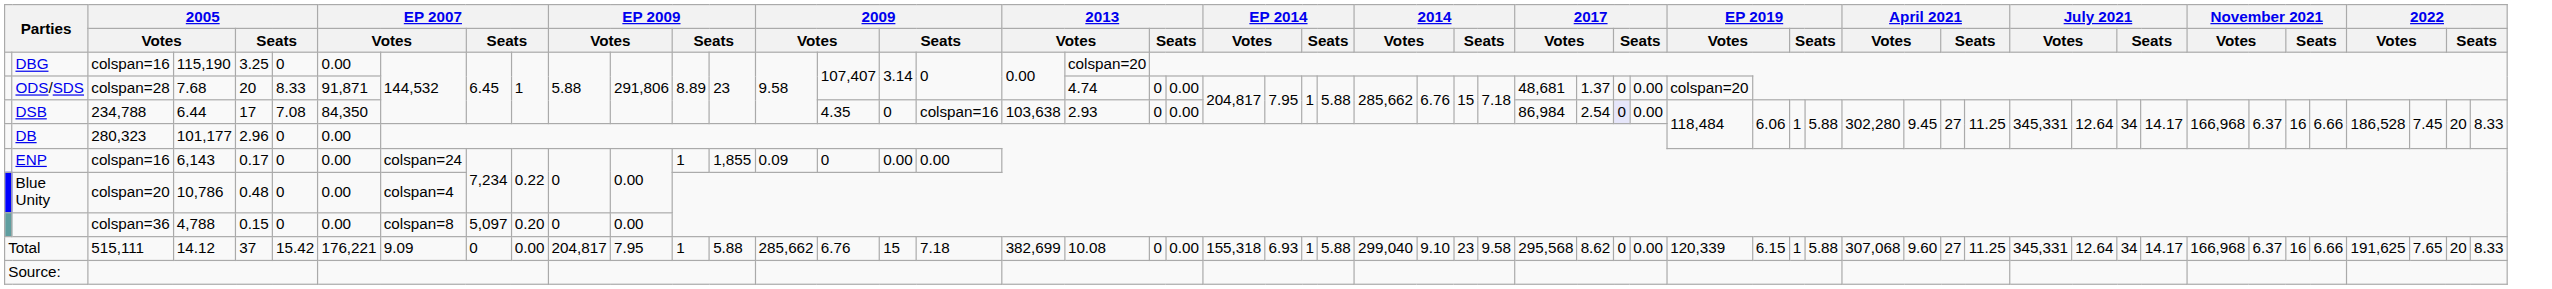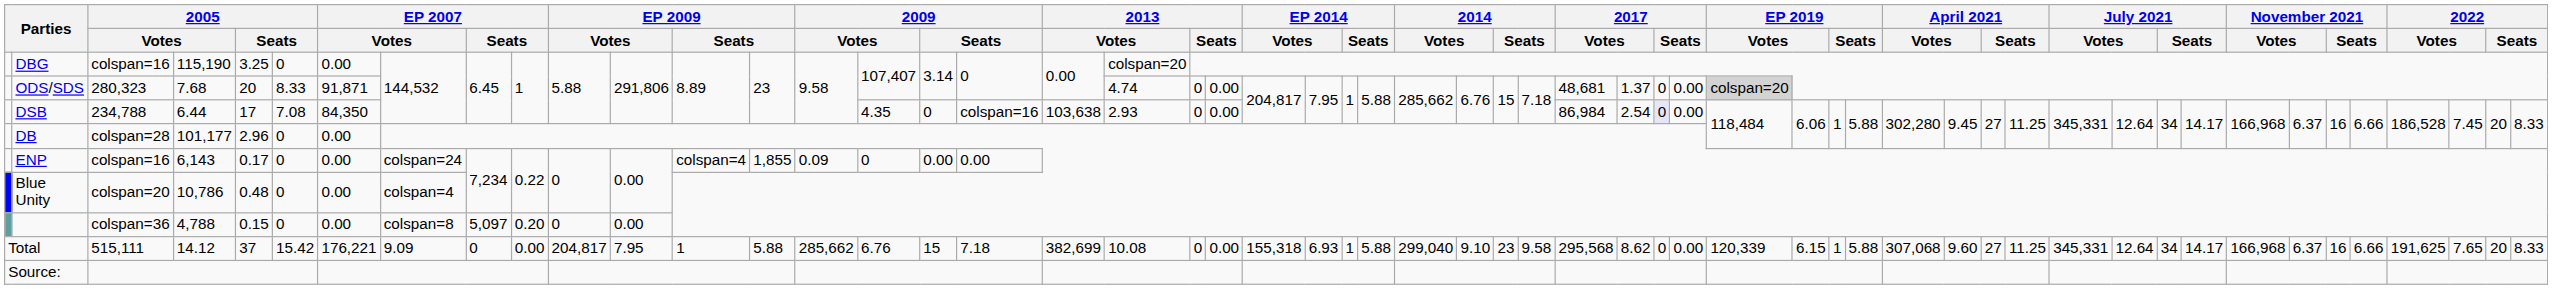(130, 87) colspan=28 -> (119, 87) 280,323
(1709, 87) no background -> (1750, 87) lightgrey background
(119, 135) 280,323 -> (130, 135) colspan=28
(680, 159) 1 -> (711, 159) colspan=4
